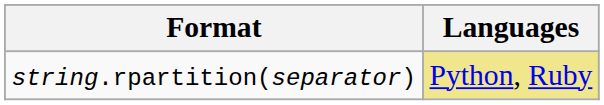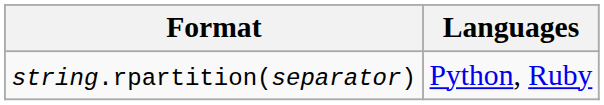(511, 74) khaki background -> (511, 74) no background
